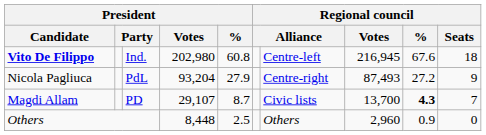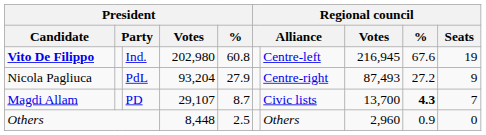(471, 57) 18 -> (471, 57) 19
